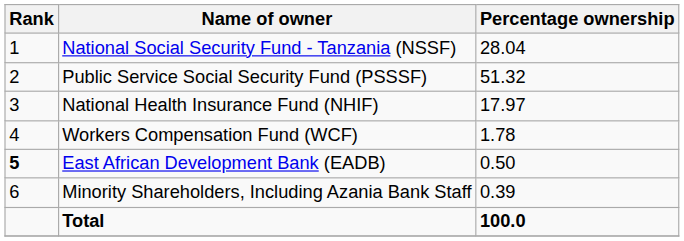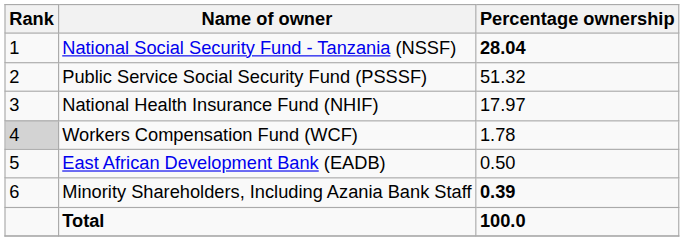(503, 47) normal -> (503, 47) bold
(14, 134) no background -> (14, 134) lightgrey background
(14, 163) bold -> (14, 163) normal
(498, 192) normal -> (498, 192) bold
